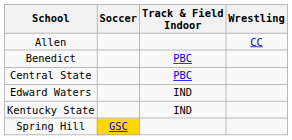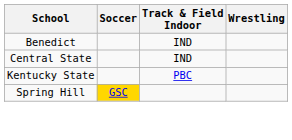- row: (51, 42)
(183, 59) PBC -> (183, 42) IND
(183, 76) PBC -> (183, 59) IND
- row: (51, 93)
(183, 110) IND -> (183, 76) PBC
